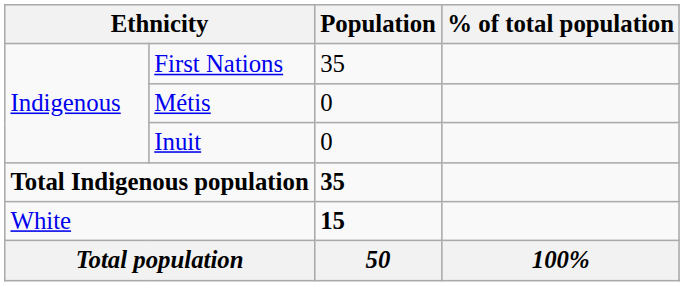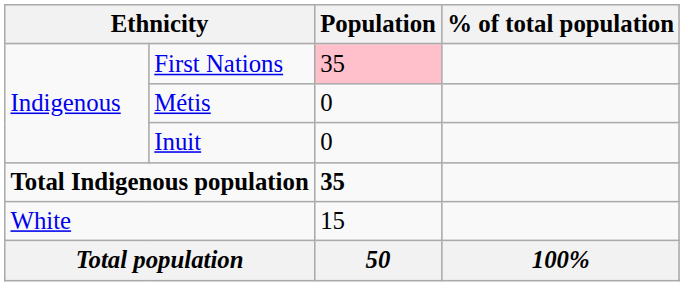(333, 63) no background -> (333, 63) pink background
(333, 220) bold -> (333, 220) normal
